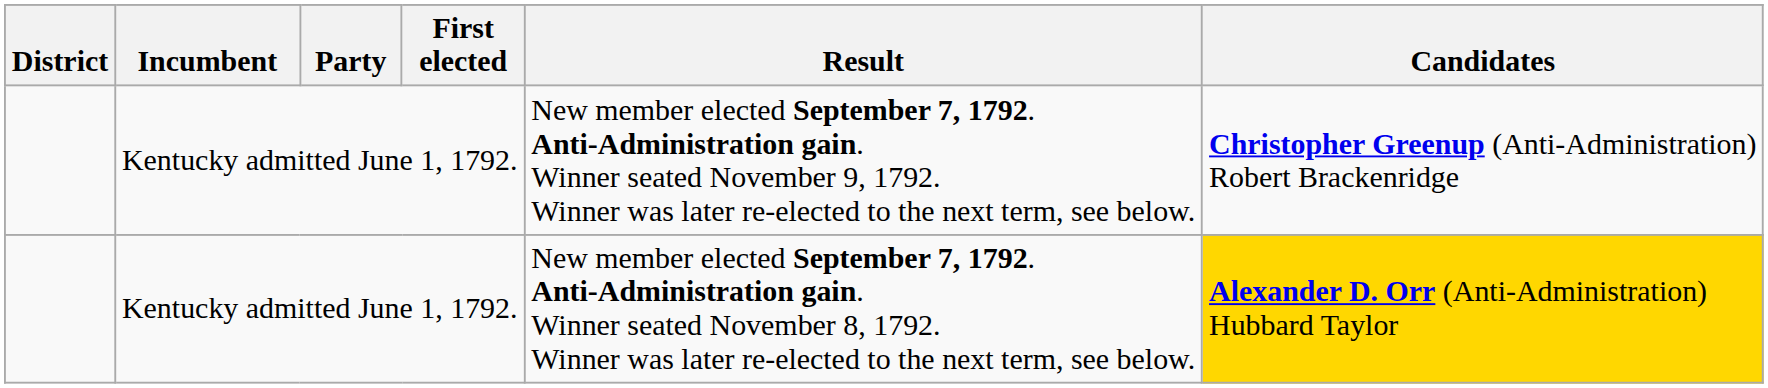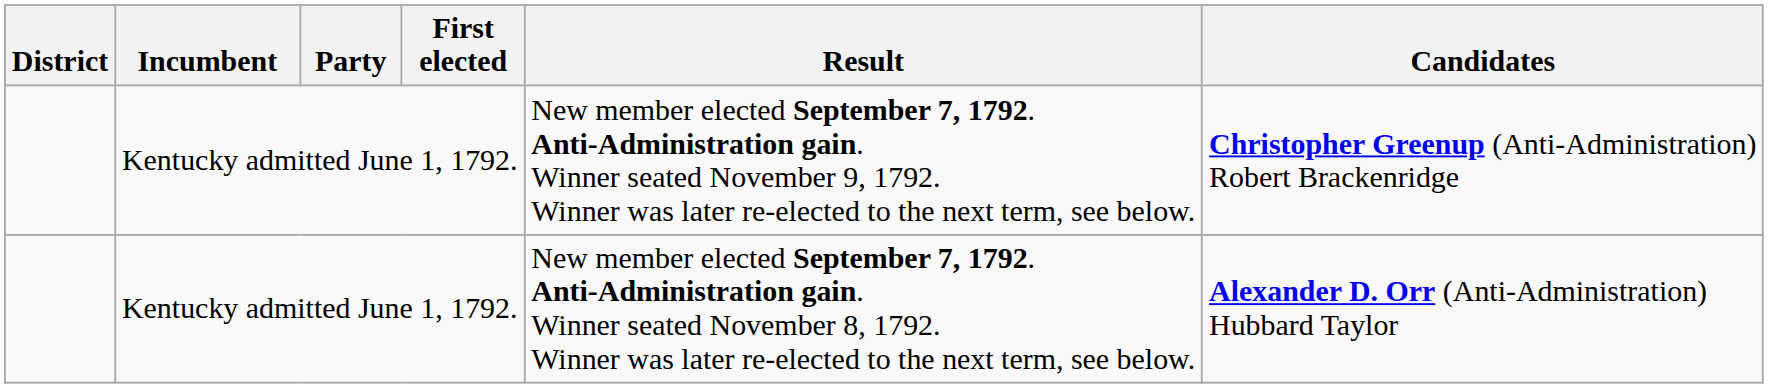(1458, 308) gold background -> (1458, 308) no background
